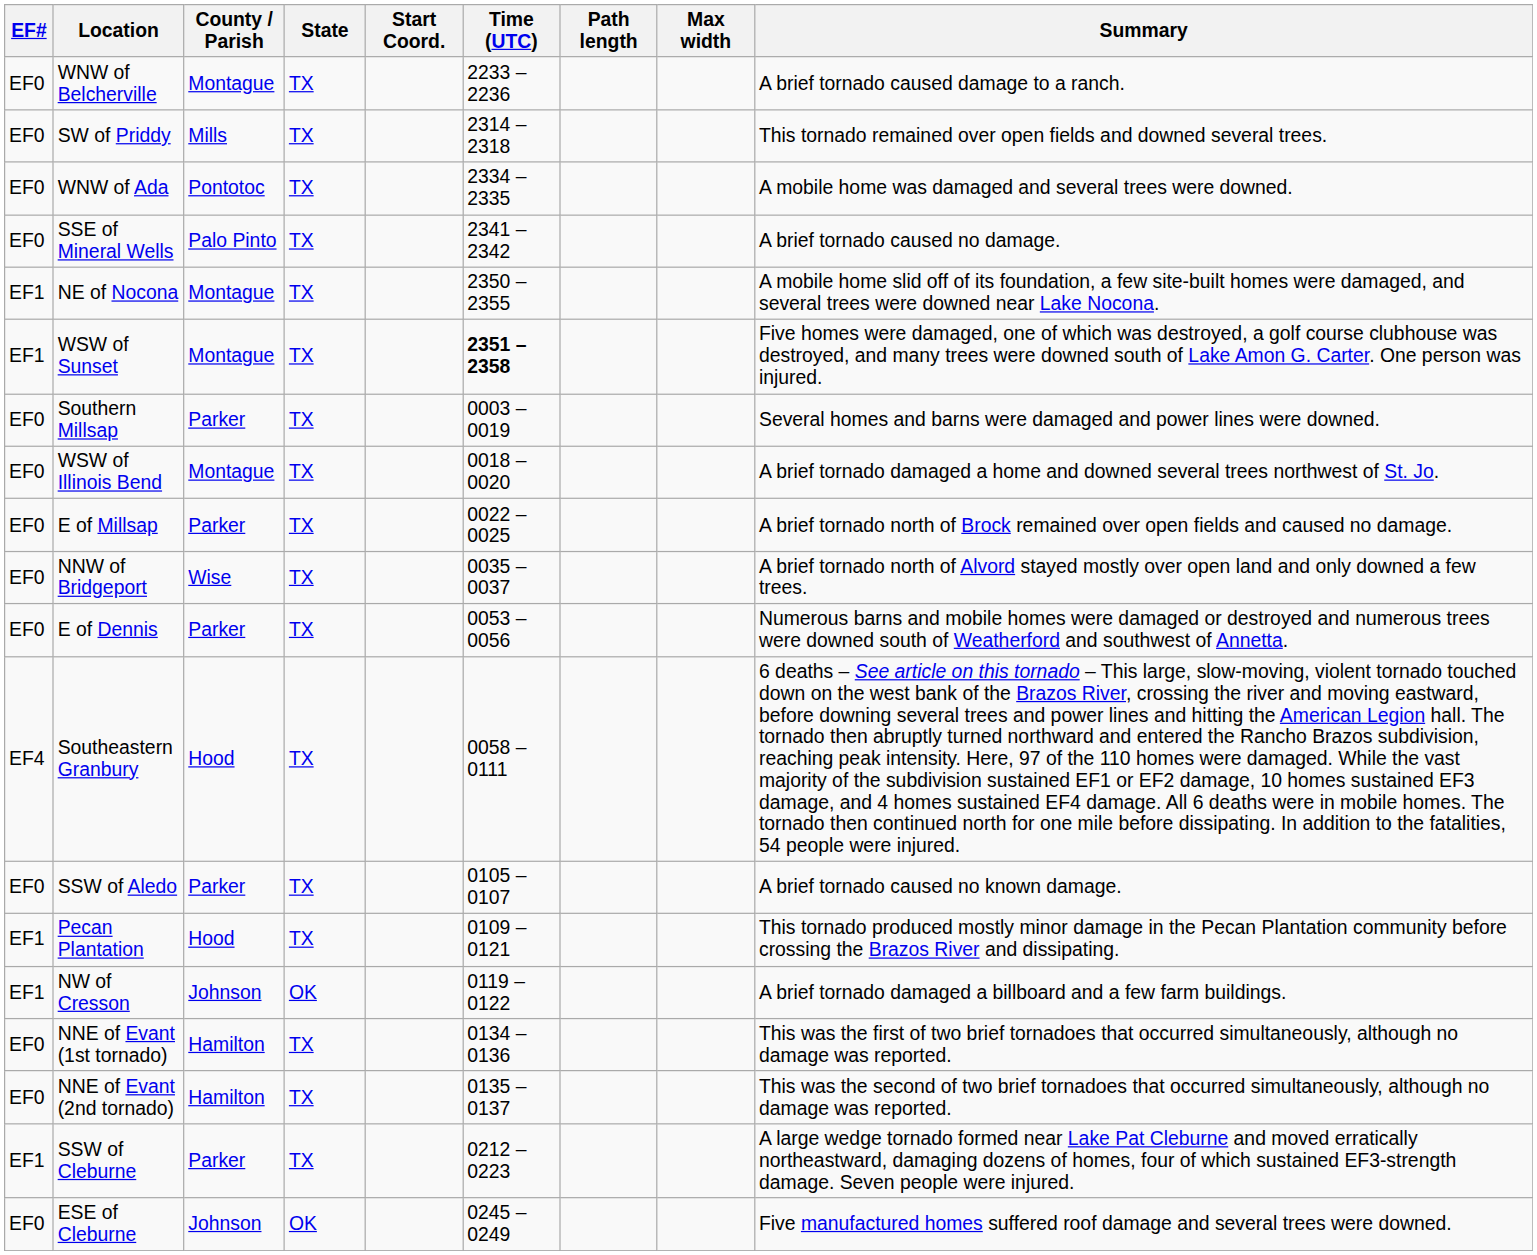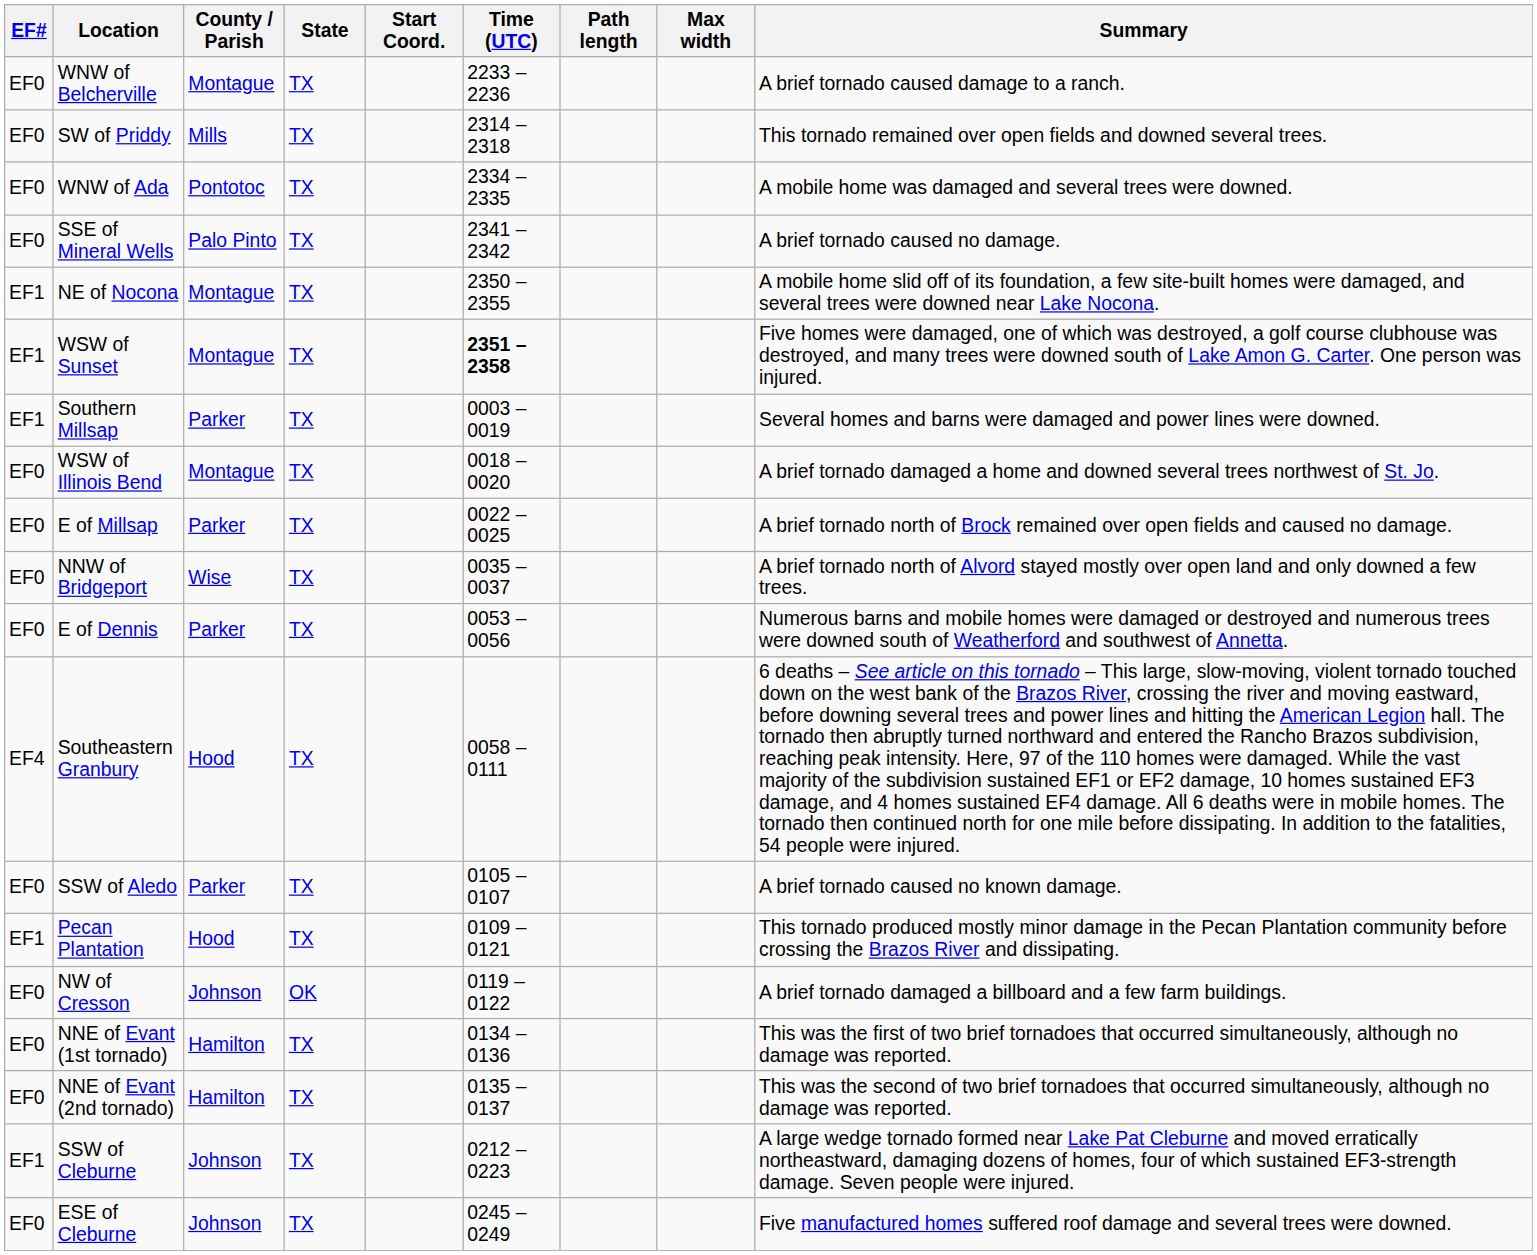(27, 419) EF0 -> (27, 419) EF1
(27, 992) EF1 -> (27, 992) EF0
(217, 1160) Parker -> (225, 1160) Johnson
(303, 1223) OK -> (301, 1223) TX
